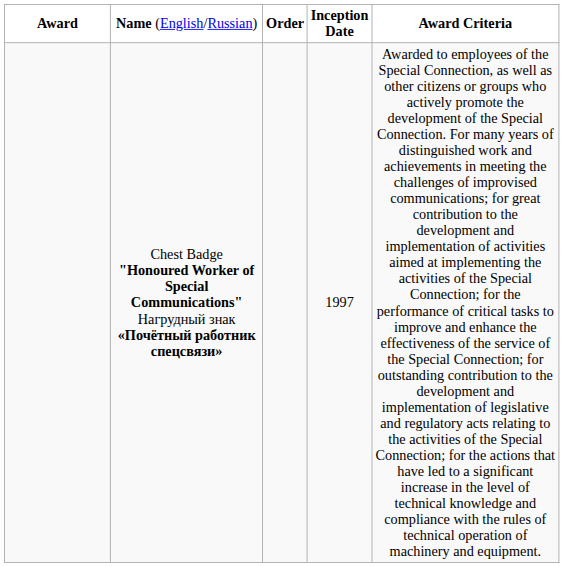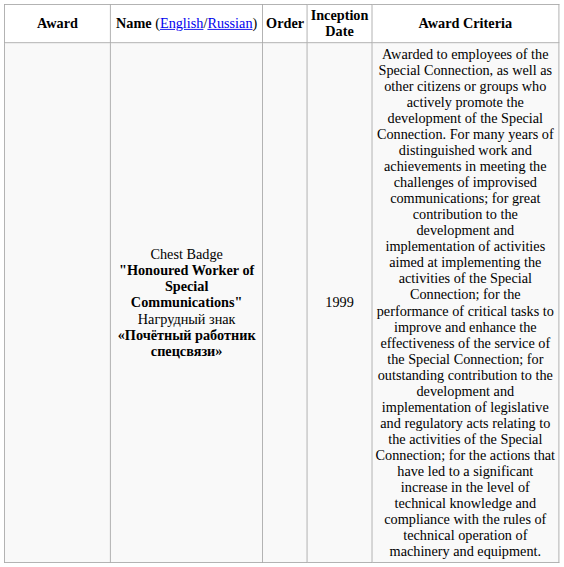(340, 302) 1997 -> (340, 302) 1999
